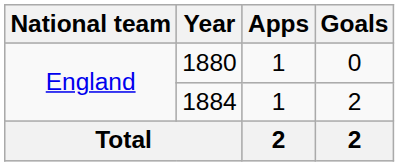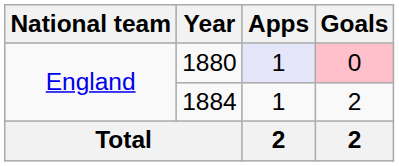(279, 62) no background -> (279, 62) lavender background
(354, 62) no background -> (354, 62) pink background
